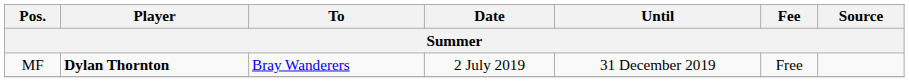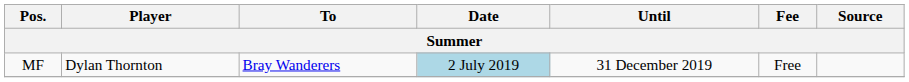(117, 64) bold -> (114, 64) normal
(490, 64) no background -> (484, 64) lightblue background
